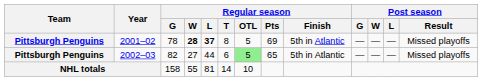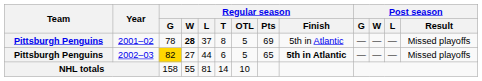(209, 41) bold -> (207, 41) normal
(173, 55) no background -> (170, 55) gold background
(248, 55) lightgreen background -> (245, 55) no background
(317, 55) normal -> (316, 55) bold
